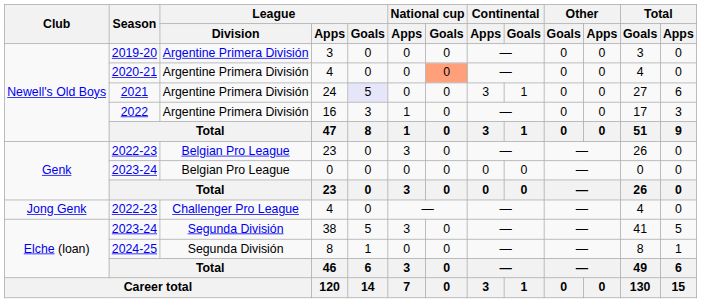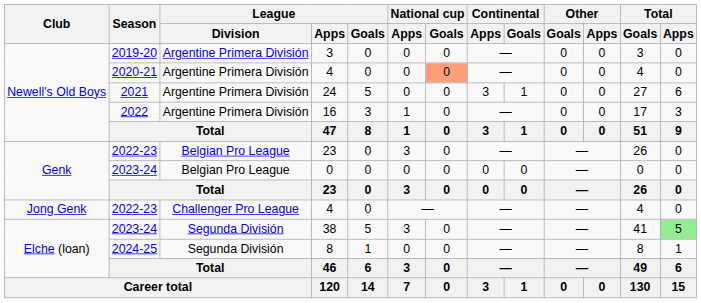(368, 92) lavender background -> (368, 92) no background
(678, 229) no background -> (678, 229) lightgreen background
